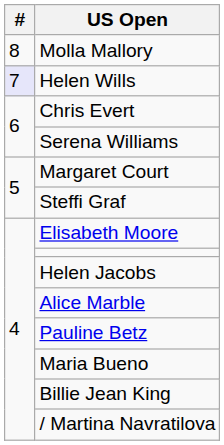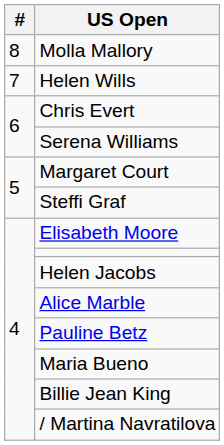(14, 80) lavender background -> (14, 80) no background
